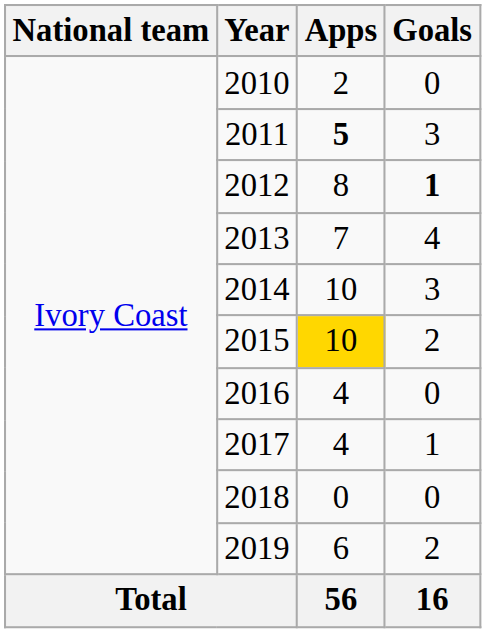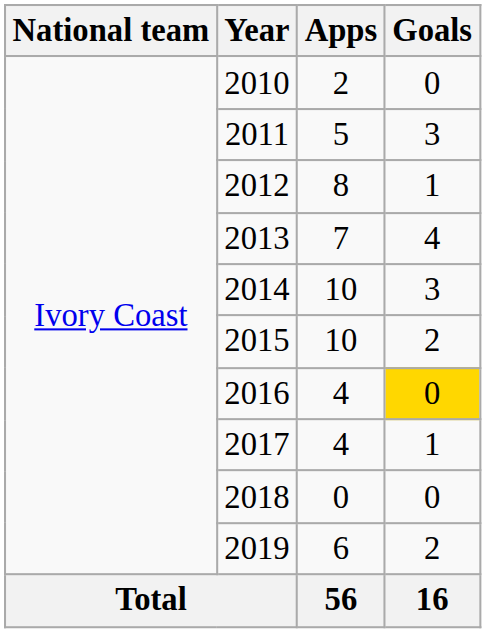(341, 133) bold -> (341, 133) normal
(432, 185) bold -> (432, 185) normal
(341, 340) gold background -> (341, 340) no background
(432, 392) no background -> (432, 392) gold background
